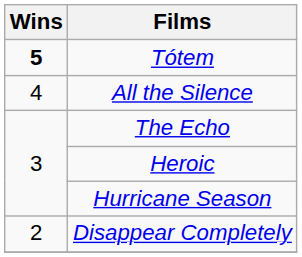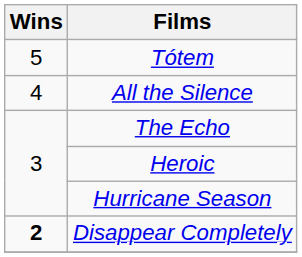(36, 57) bold -> (36, 57) normal
(36, 233) normal -> (36, 233) bold
